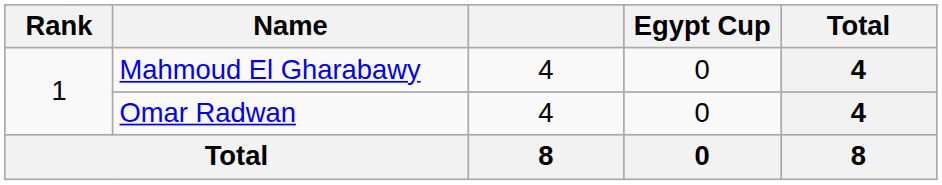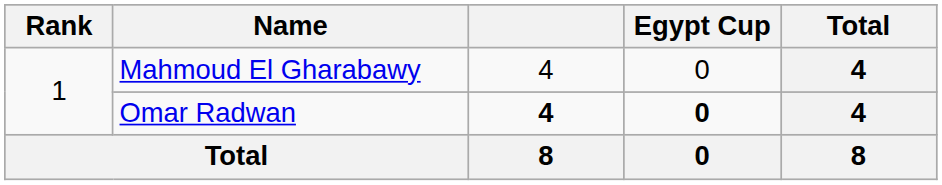(546, 112) normal -> (546, 112) bold
(702, 112) normal -> (702, 112) bold
